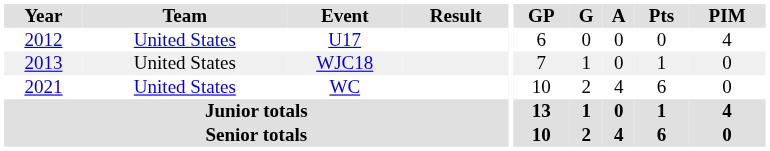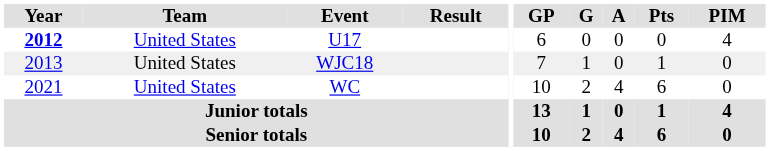(43, 39) normal -> (43, 39) bold
